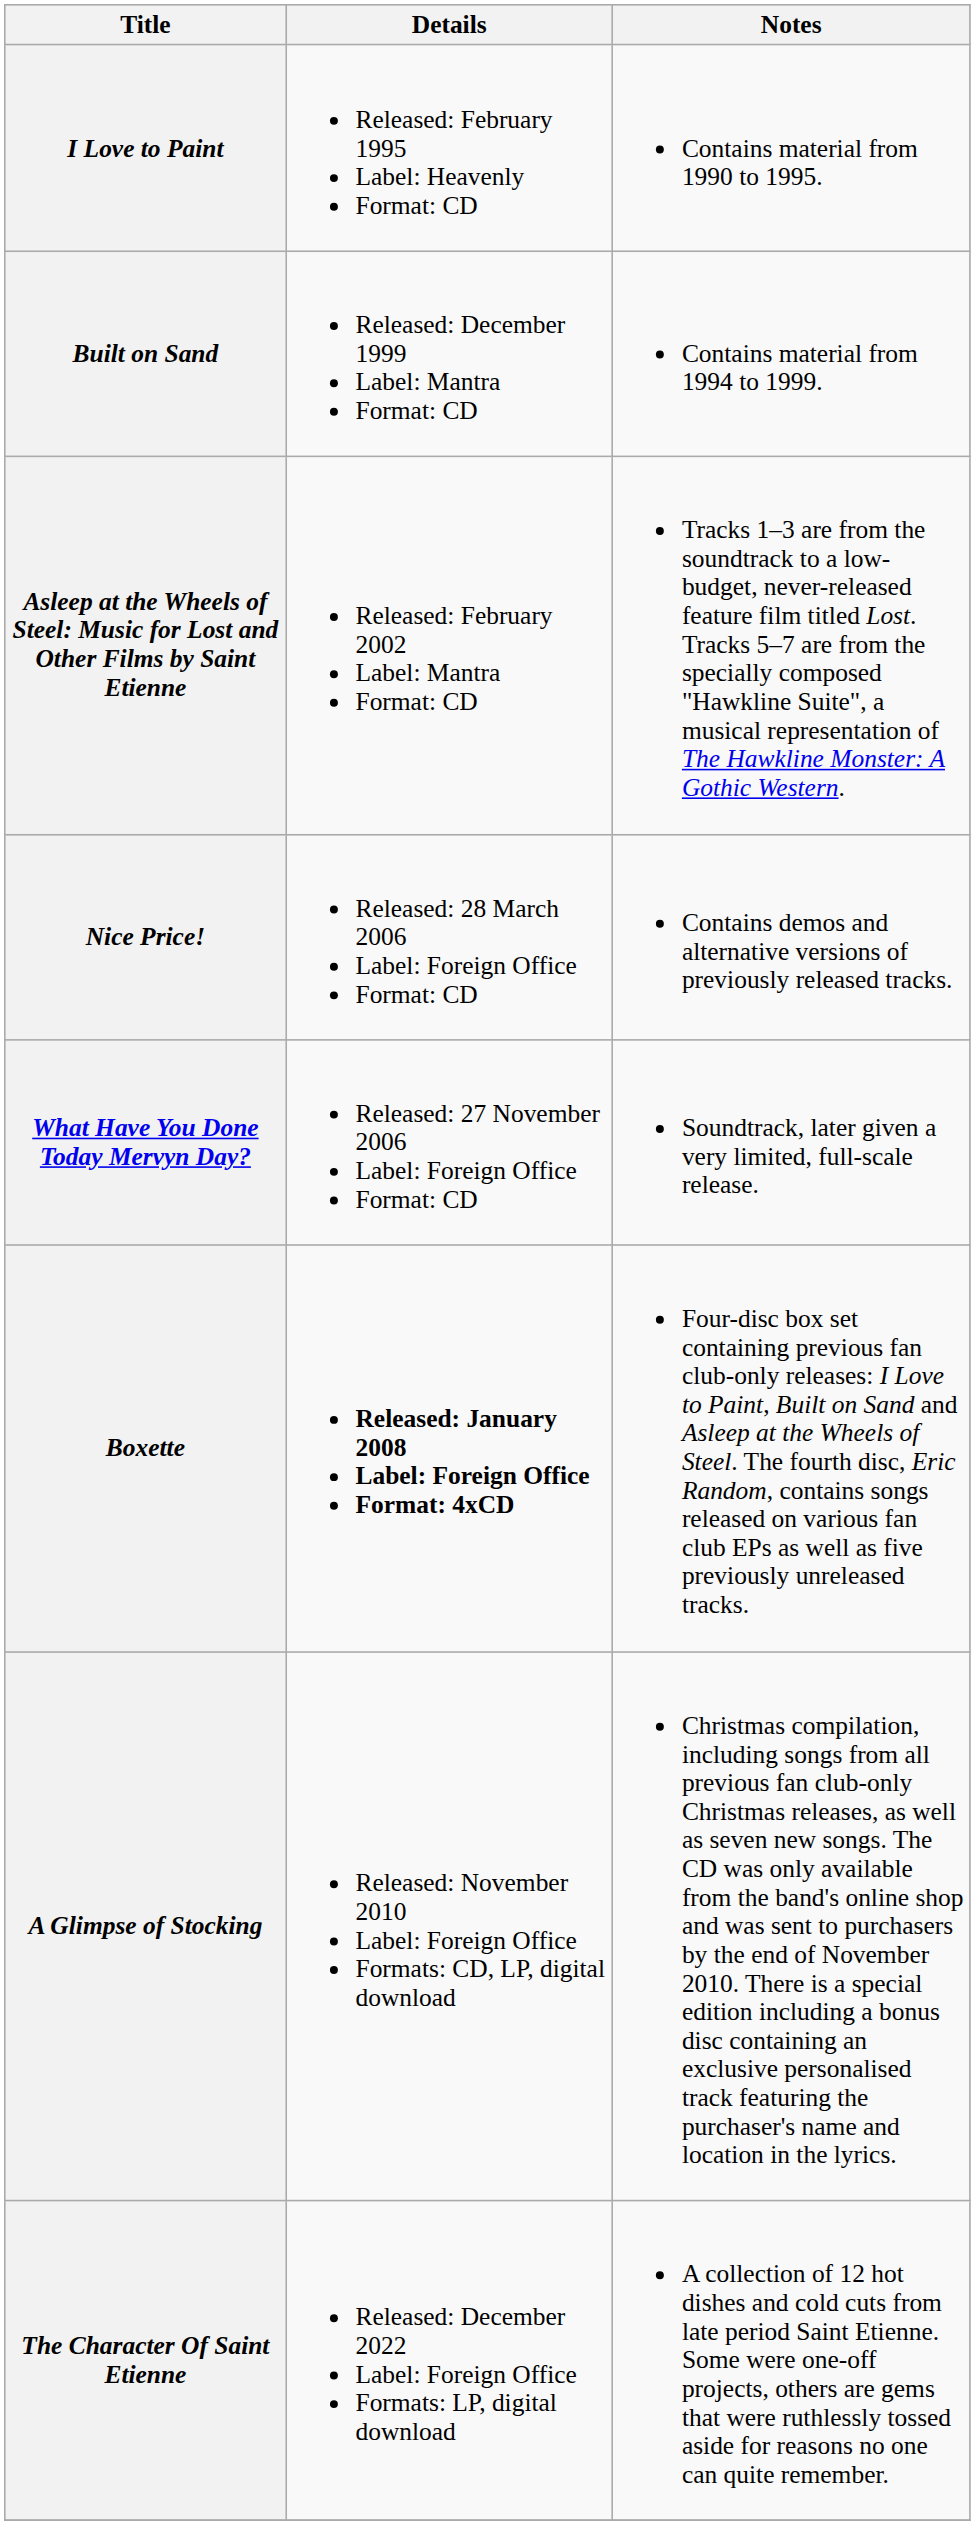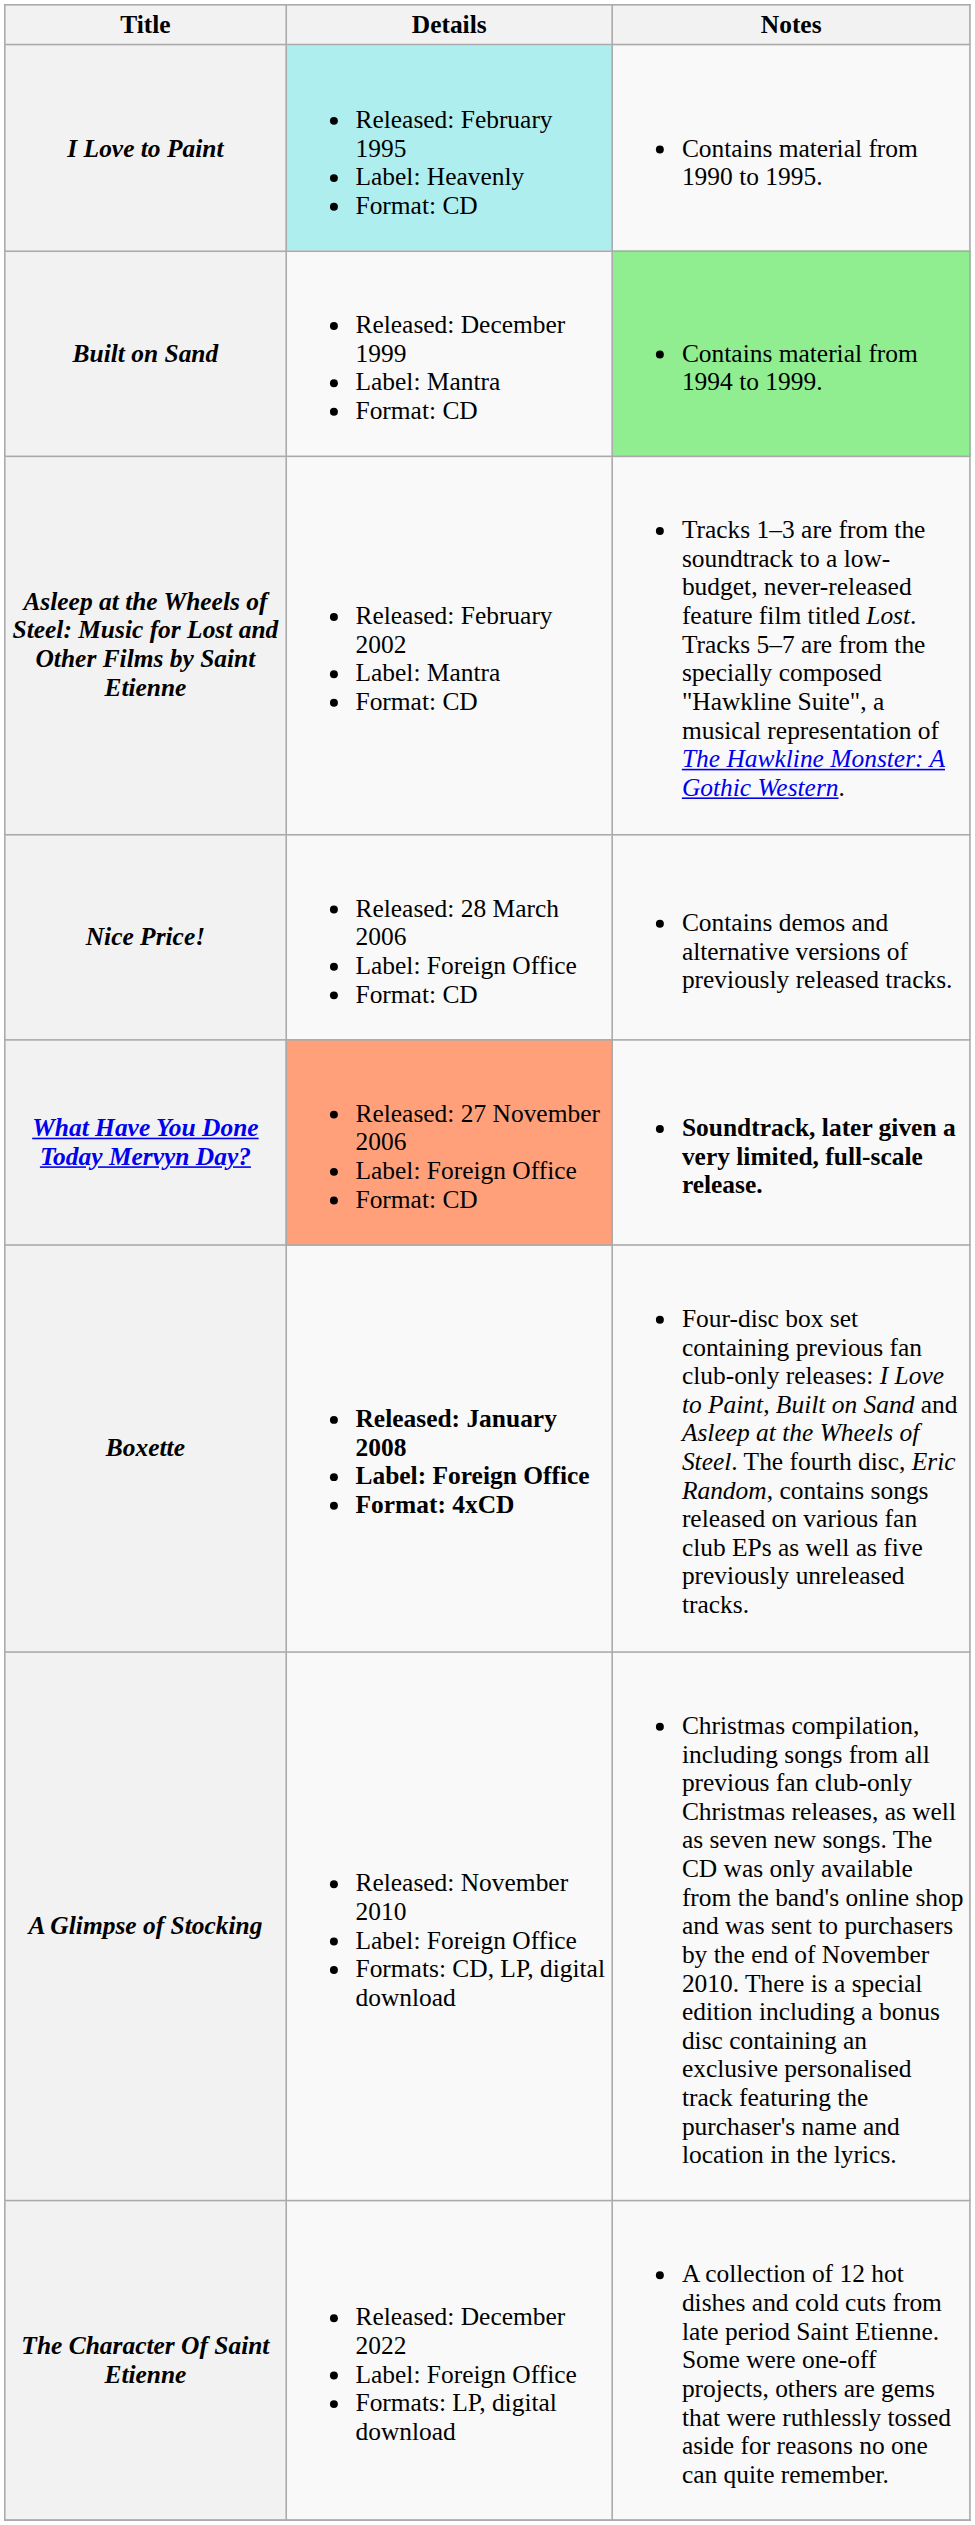(449, 162) no background -> (449, 162) paleturquoise background
(791, 368) no background -> (791, 368) lightgreen background
(449, 1157) no background -> (449, 1157) lightsalmon background
(791, 1157) normal -> (791, 1157) bold
